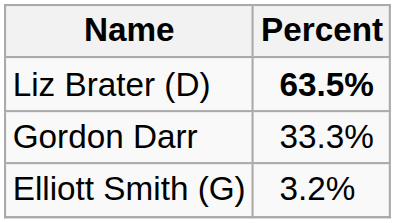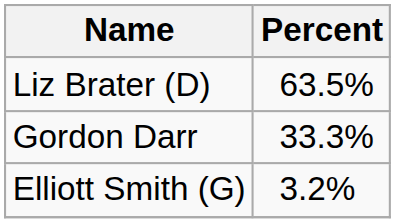(317, 83) bold -> (317, 83) normal
